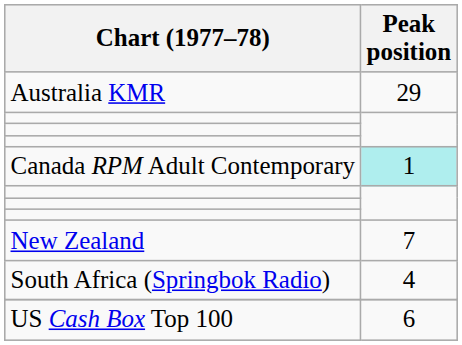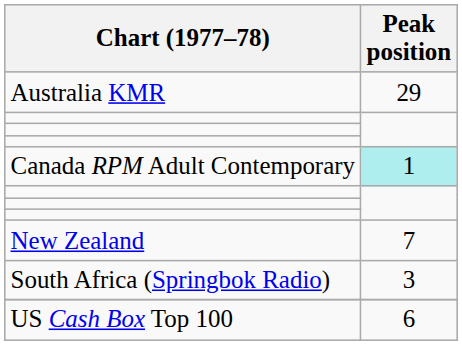(409, 279) 4 -> (409, 279) 3
